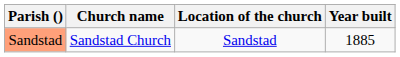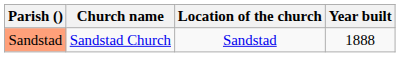(360, 39) 1885 -> (360, 39) 1888
